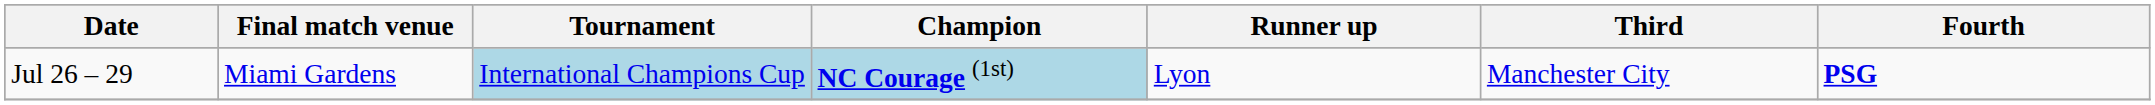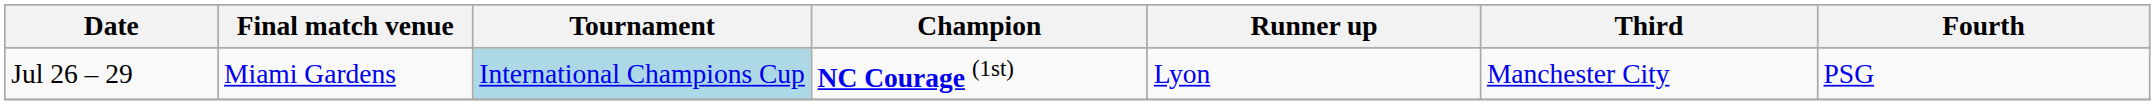(916, 73) lightblue background -> (916, 73) no background
(1850, 73) bold -> (1849, 73) normal
